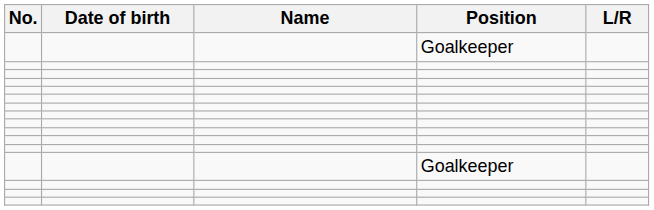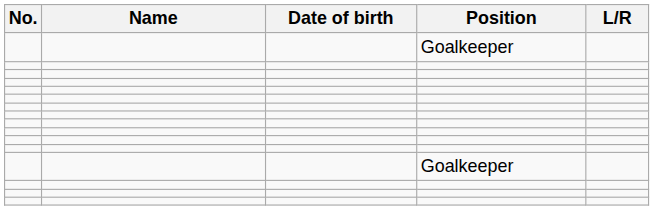columns swapped: (305, 18) <-> (118, 18)
